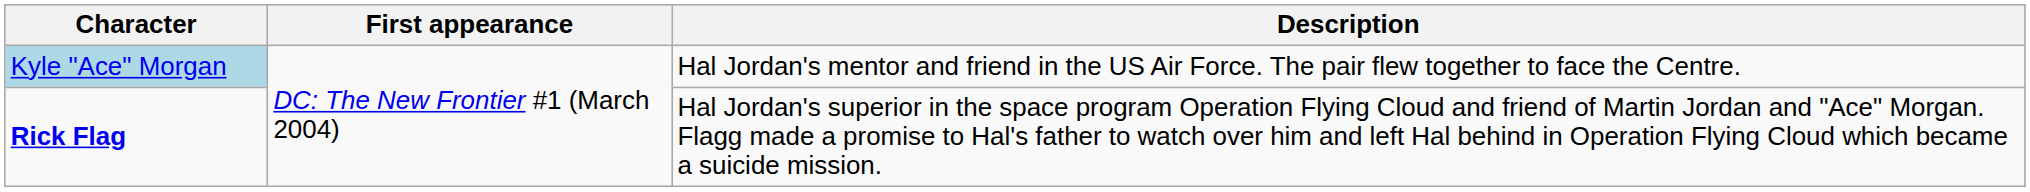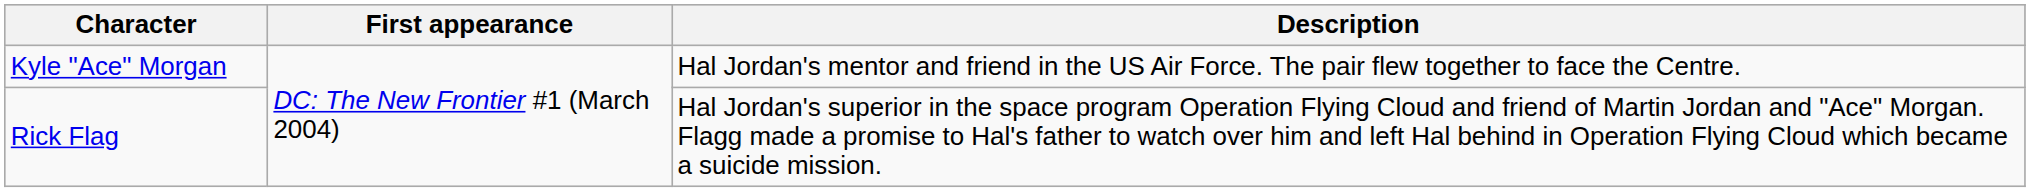(119, 66) lightblue background -> (119, 66) no background
(68, 136) bold -> (65, 136) normal
